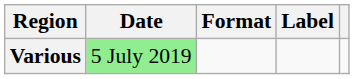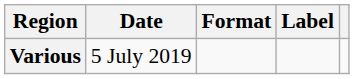(141, 55) lightgreen background -> (141, 55) no background
